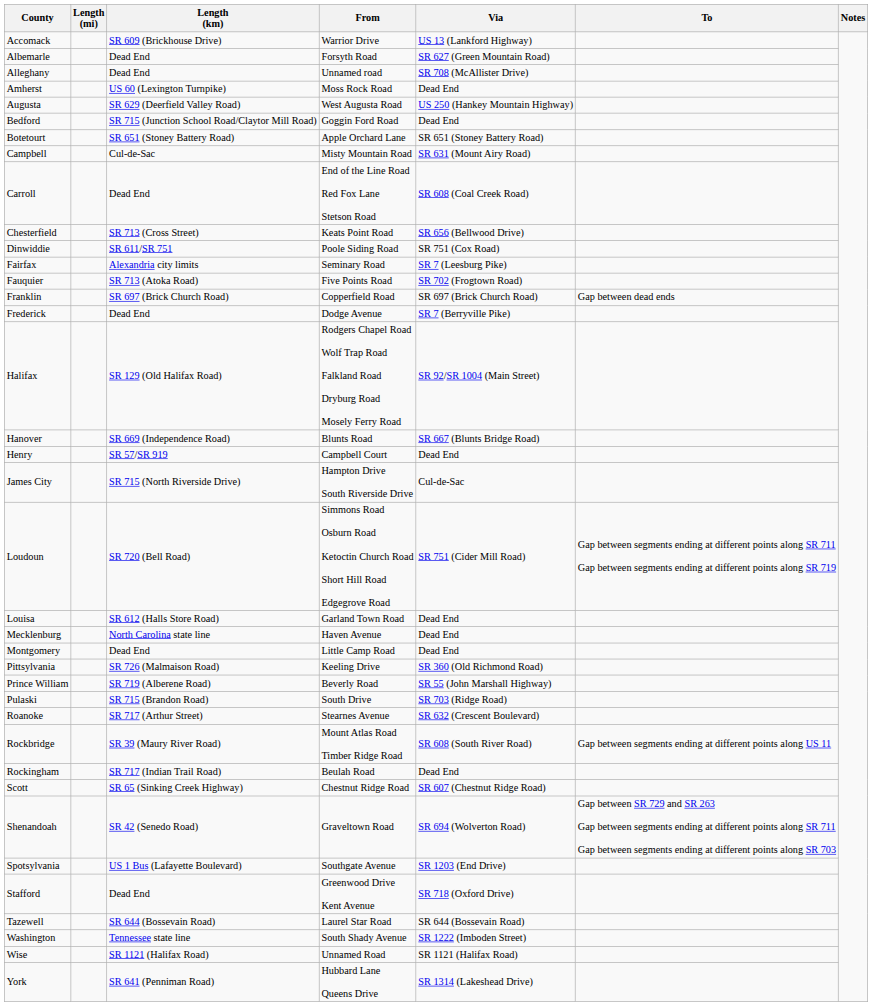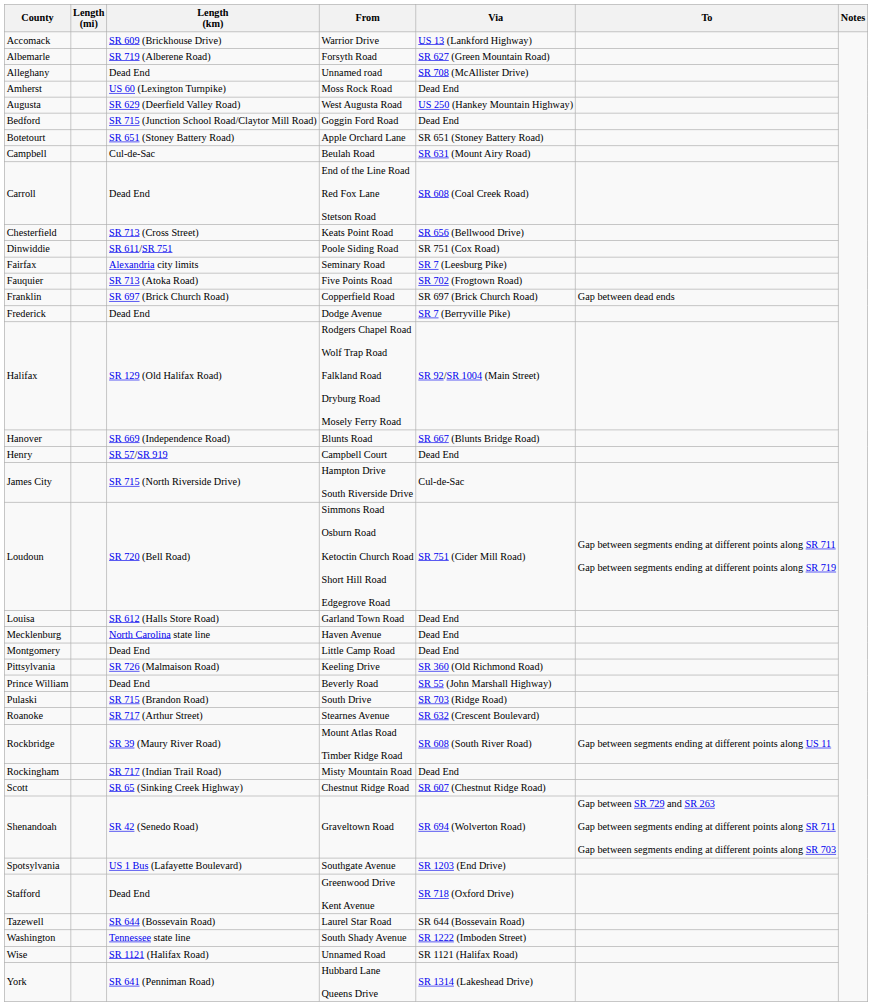(129, 56) Dead End -> (160, 56) SR 719 (Alberene Road)
(367, 154) Misty Mountain Road -> (348, 154) Beulah Road
(160, 683) SR 719 (Alberene Road) -> (129, 683) Dead End
(348, 771) Beulah Road -> (367, 771) Misty Mountain Road
